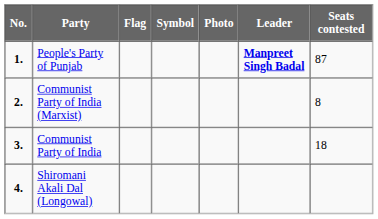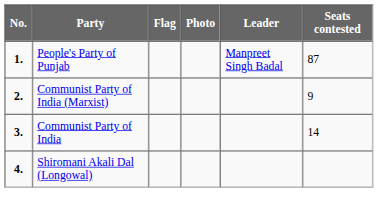- column: (175, 23)
(274, 59) bold -> (254, 59) normal
(318, 102) 8 -> (310, 96) 9
(321, 145) 18 -> (313, 132) 14
